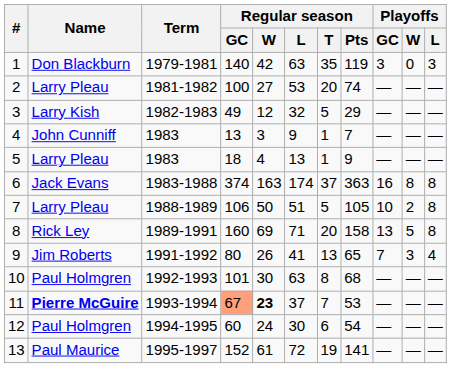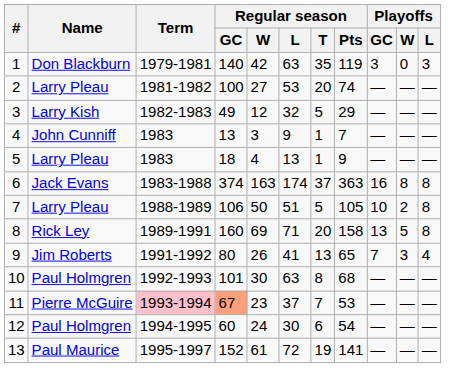(85, 302) bold -> (82, 302) normal
(181, 302) no background -> (176, 302) pink background
(265, 302) bold -> (259, 302) normal
